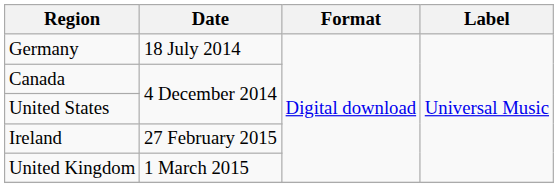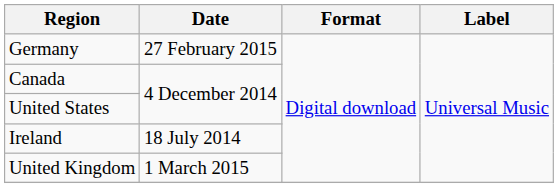(192, 49) 18 July 2014 -> (210, 49) 27 February 2015
(210, 138) 27 February 2015 -> (192, 138) 18 July 2014
